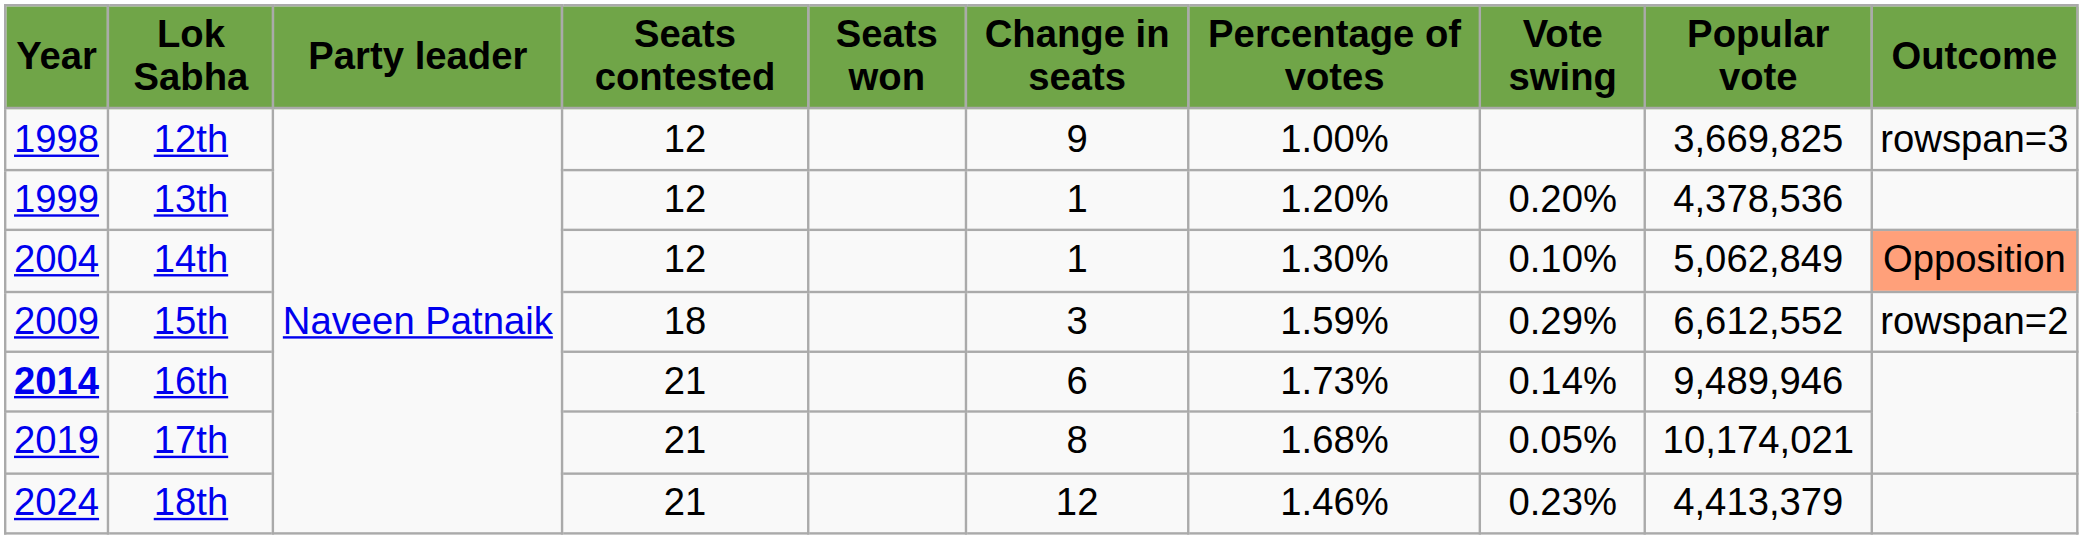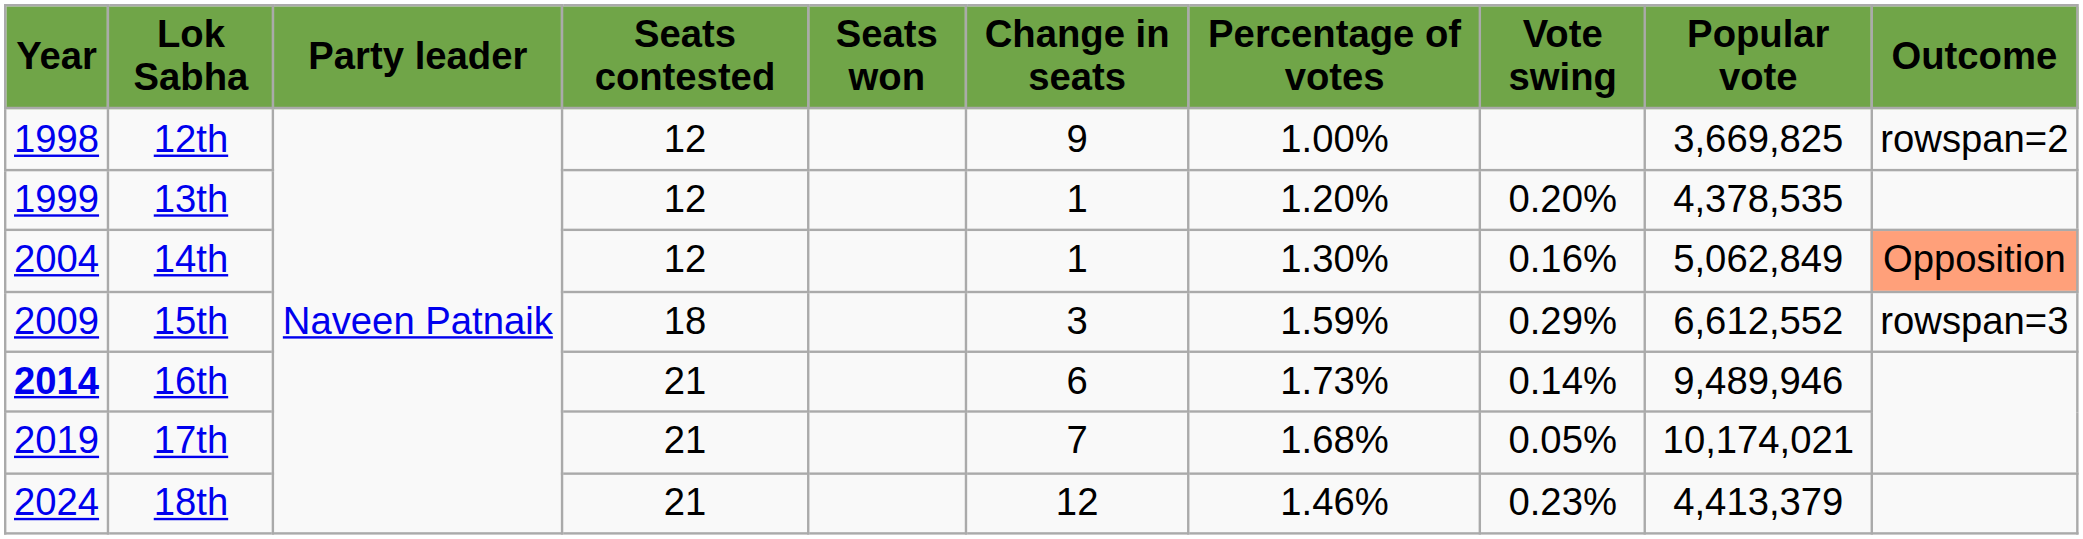(1974, 138) rowspan=3 -> (1974, 138) rowspan=2
(1758, 199) 4,378,536 -> (1758, 199) 4,378,535
(1563, 259) 0.10% -> (1563, 259) 0.16%
(1974, 320) rowspan=2 -> (1974, 320) rowspan=3
(1077, 441) 8 -> (1077, 441) 7
